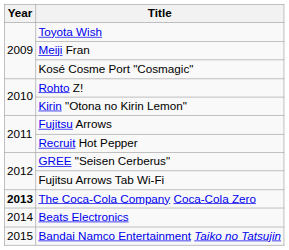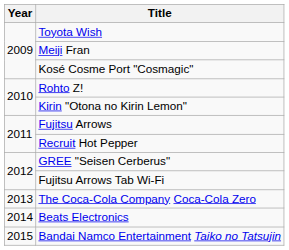(20, 198) bold -> (20, 198) normal
